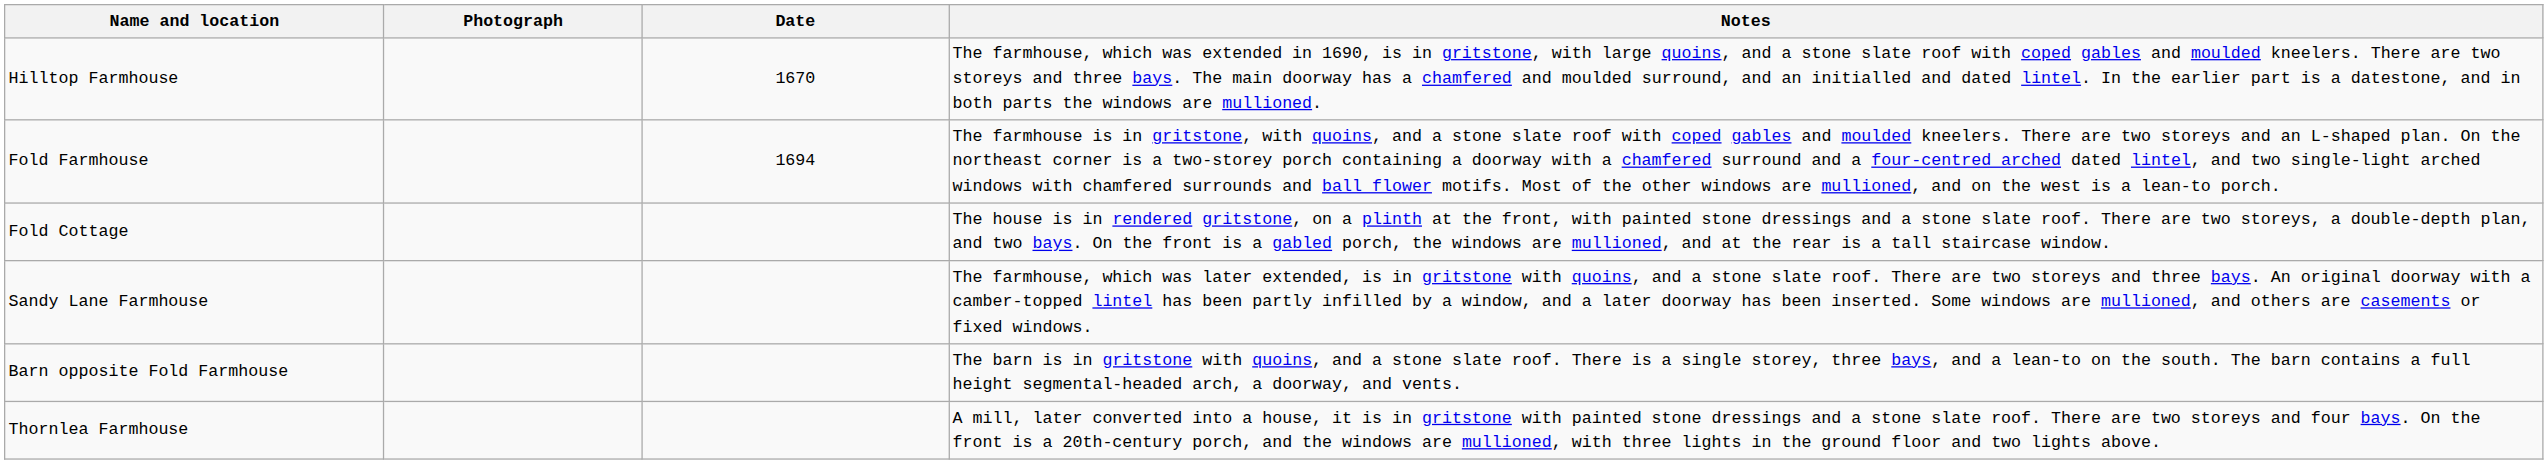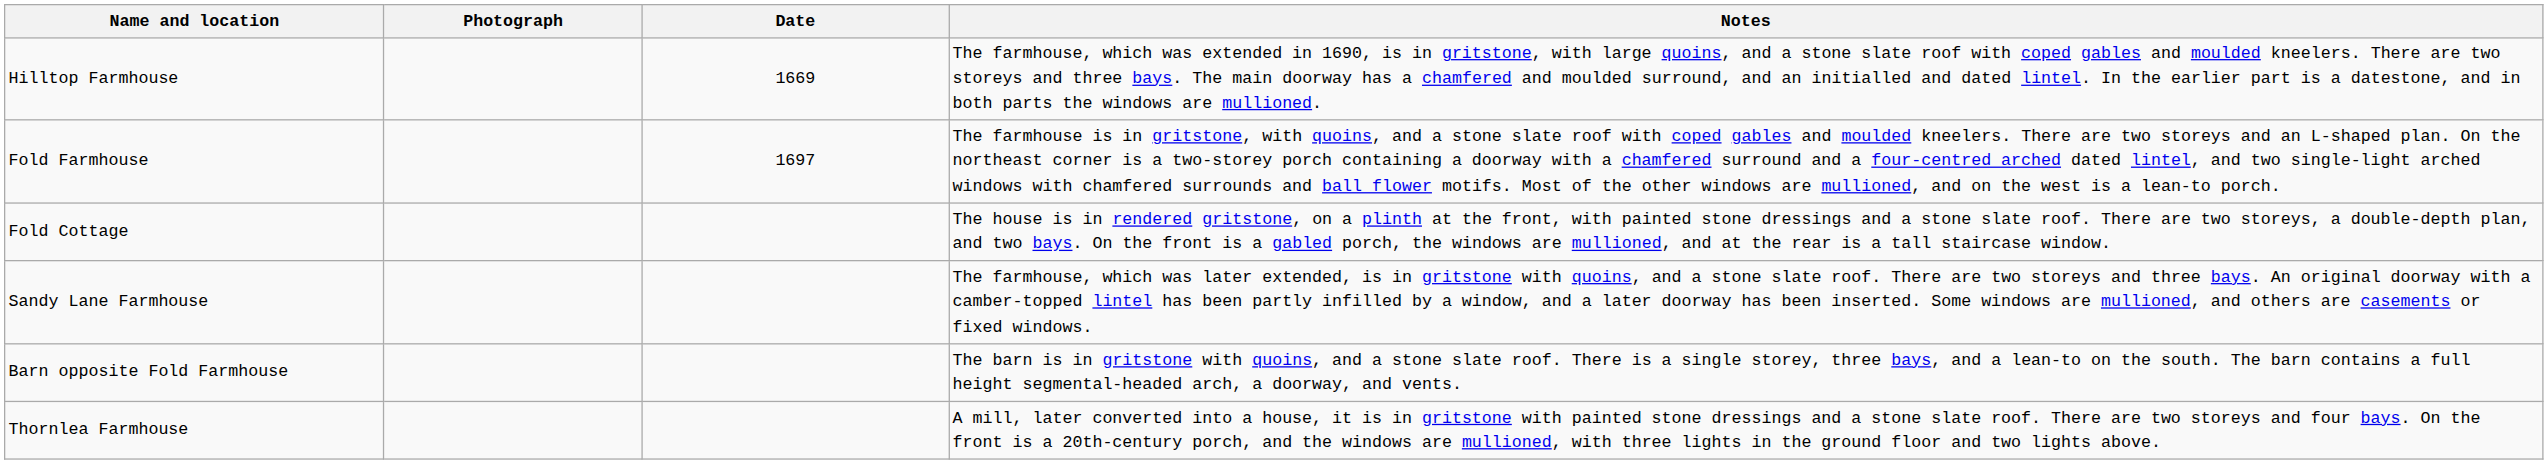(795, 79) 1670 -> (795, 79) 1669
(795, 161) 1694 -> (795, 161) 1697
